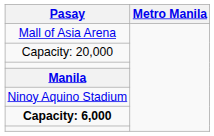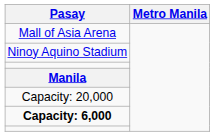(67, 52) Capacity: 20,000 -> (67, 52) Ninoy Aquino Stadium
(67, 96) Ninoy Aquino Stadium -> (67, 96) Capacity: 20,000
